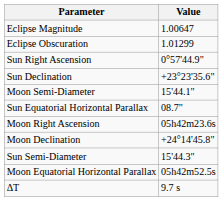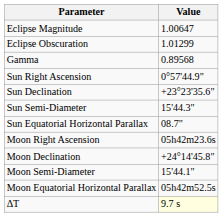+ row: (23, 60)
rows swapped: (47, 156) <-> (51, 92)
(171, 188) no background -> (171, 204) lightyellow background
